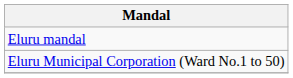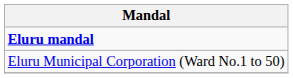(47, 38) normal -> (51, 38) bold
